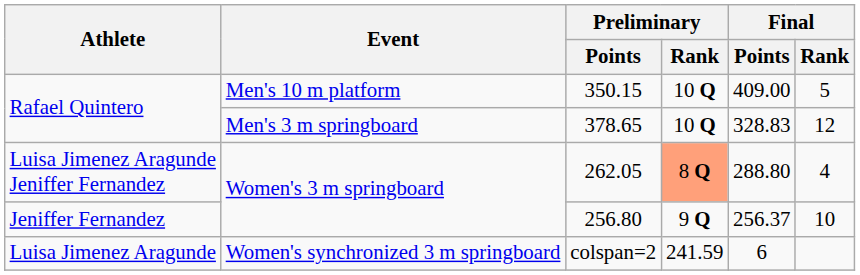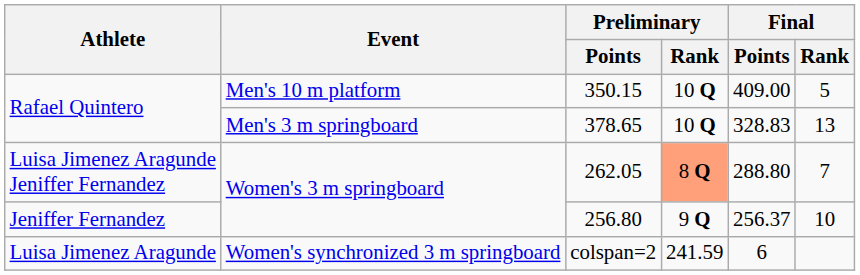(825, 125) 12 -> (825, 125) 13
(825, 172) 4 -> (825, 172) 7
